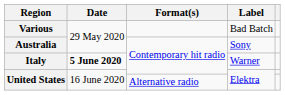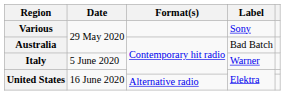(251, 28) Bad Batch -> (240, 28) Sony
(240, 45) Sony -> (251, 45) Bad Batch
(96, 61) bold -> (94, 61) normal
